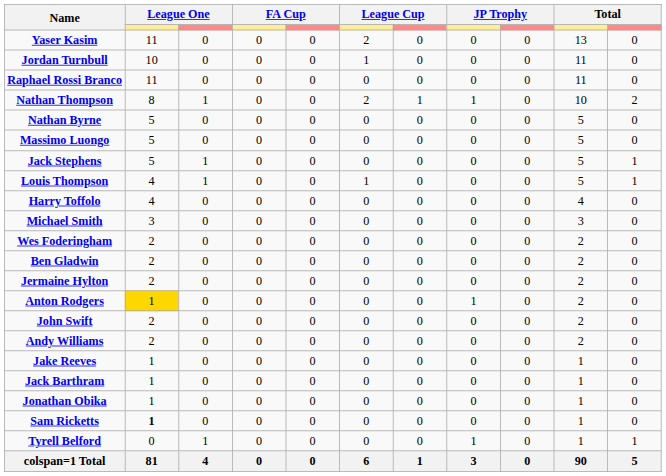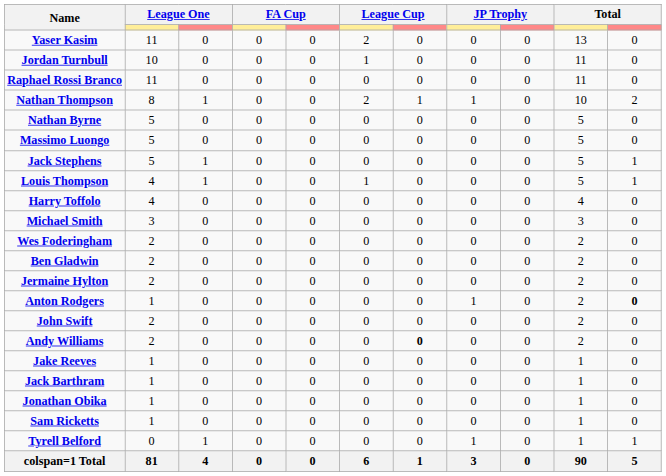(152, 301) gold background -> (152, 301) no background
(634, 301) normal -> (634, 301) bold
(420, 341) normal -> (420, 341) bold
(152, 421) bold -> (152, 421) normal
